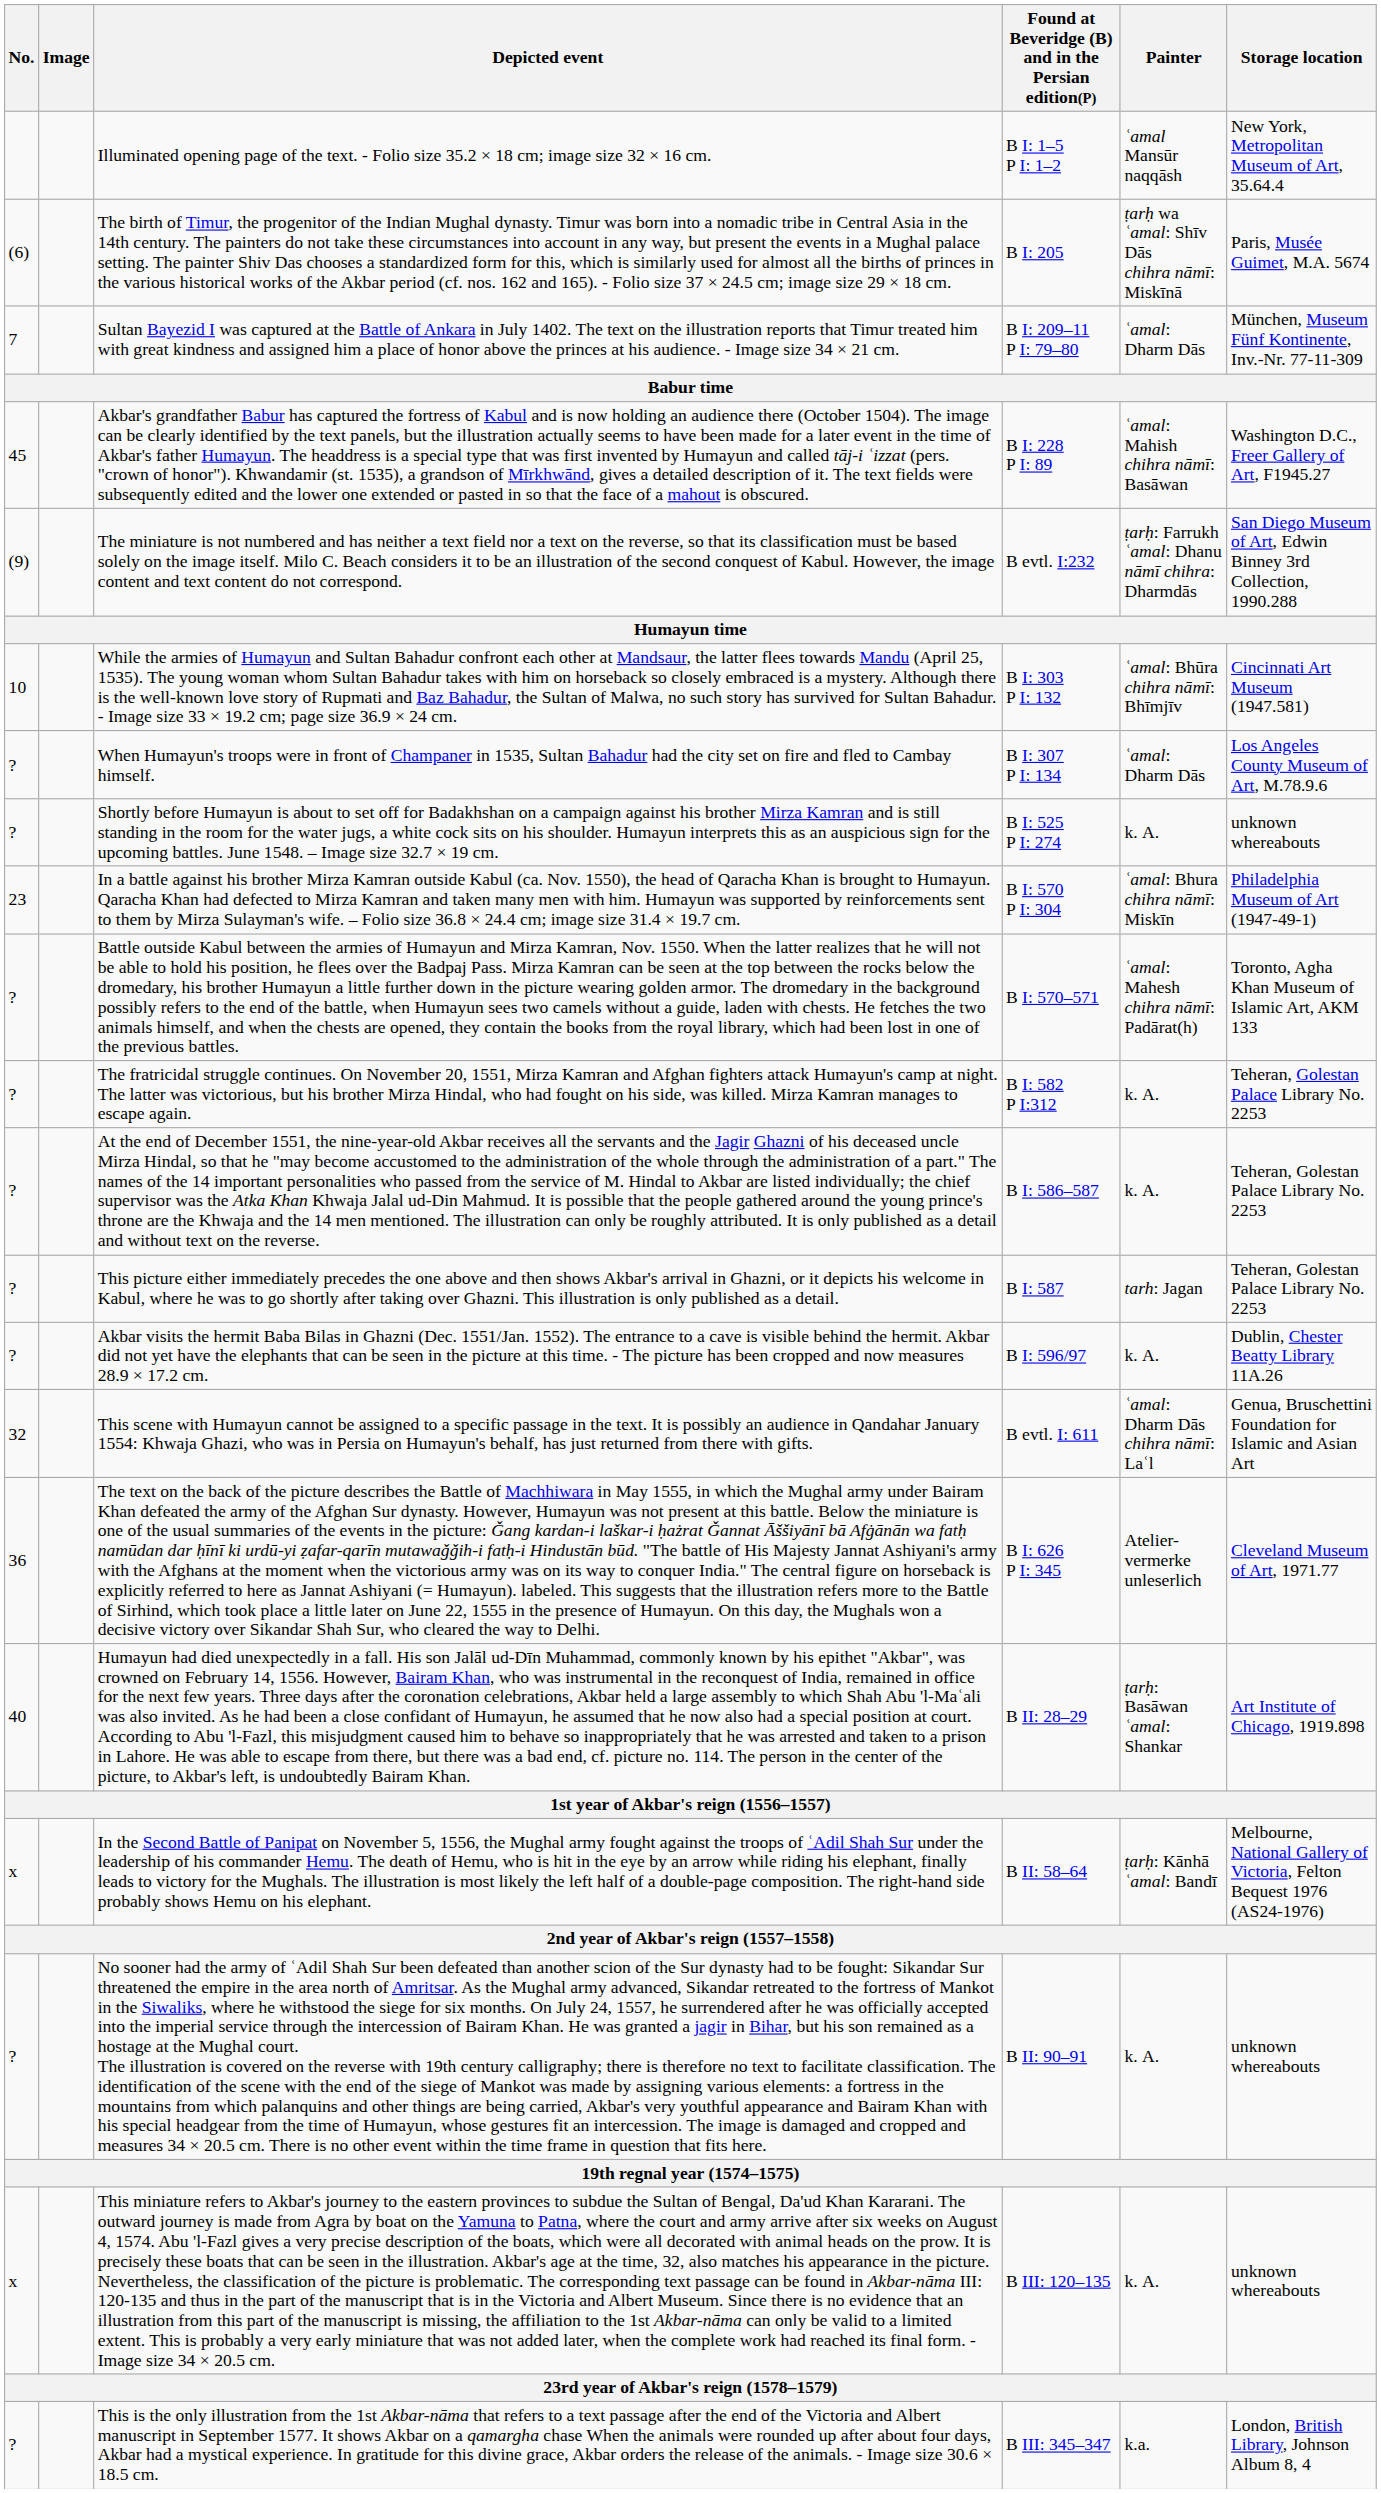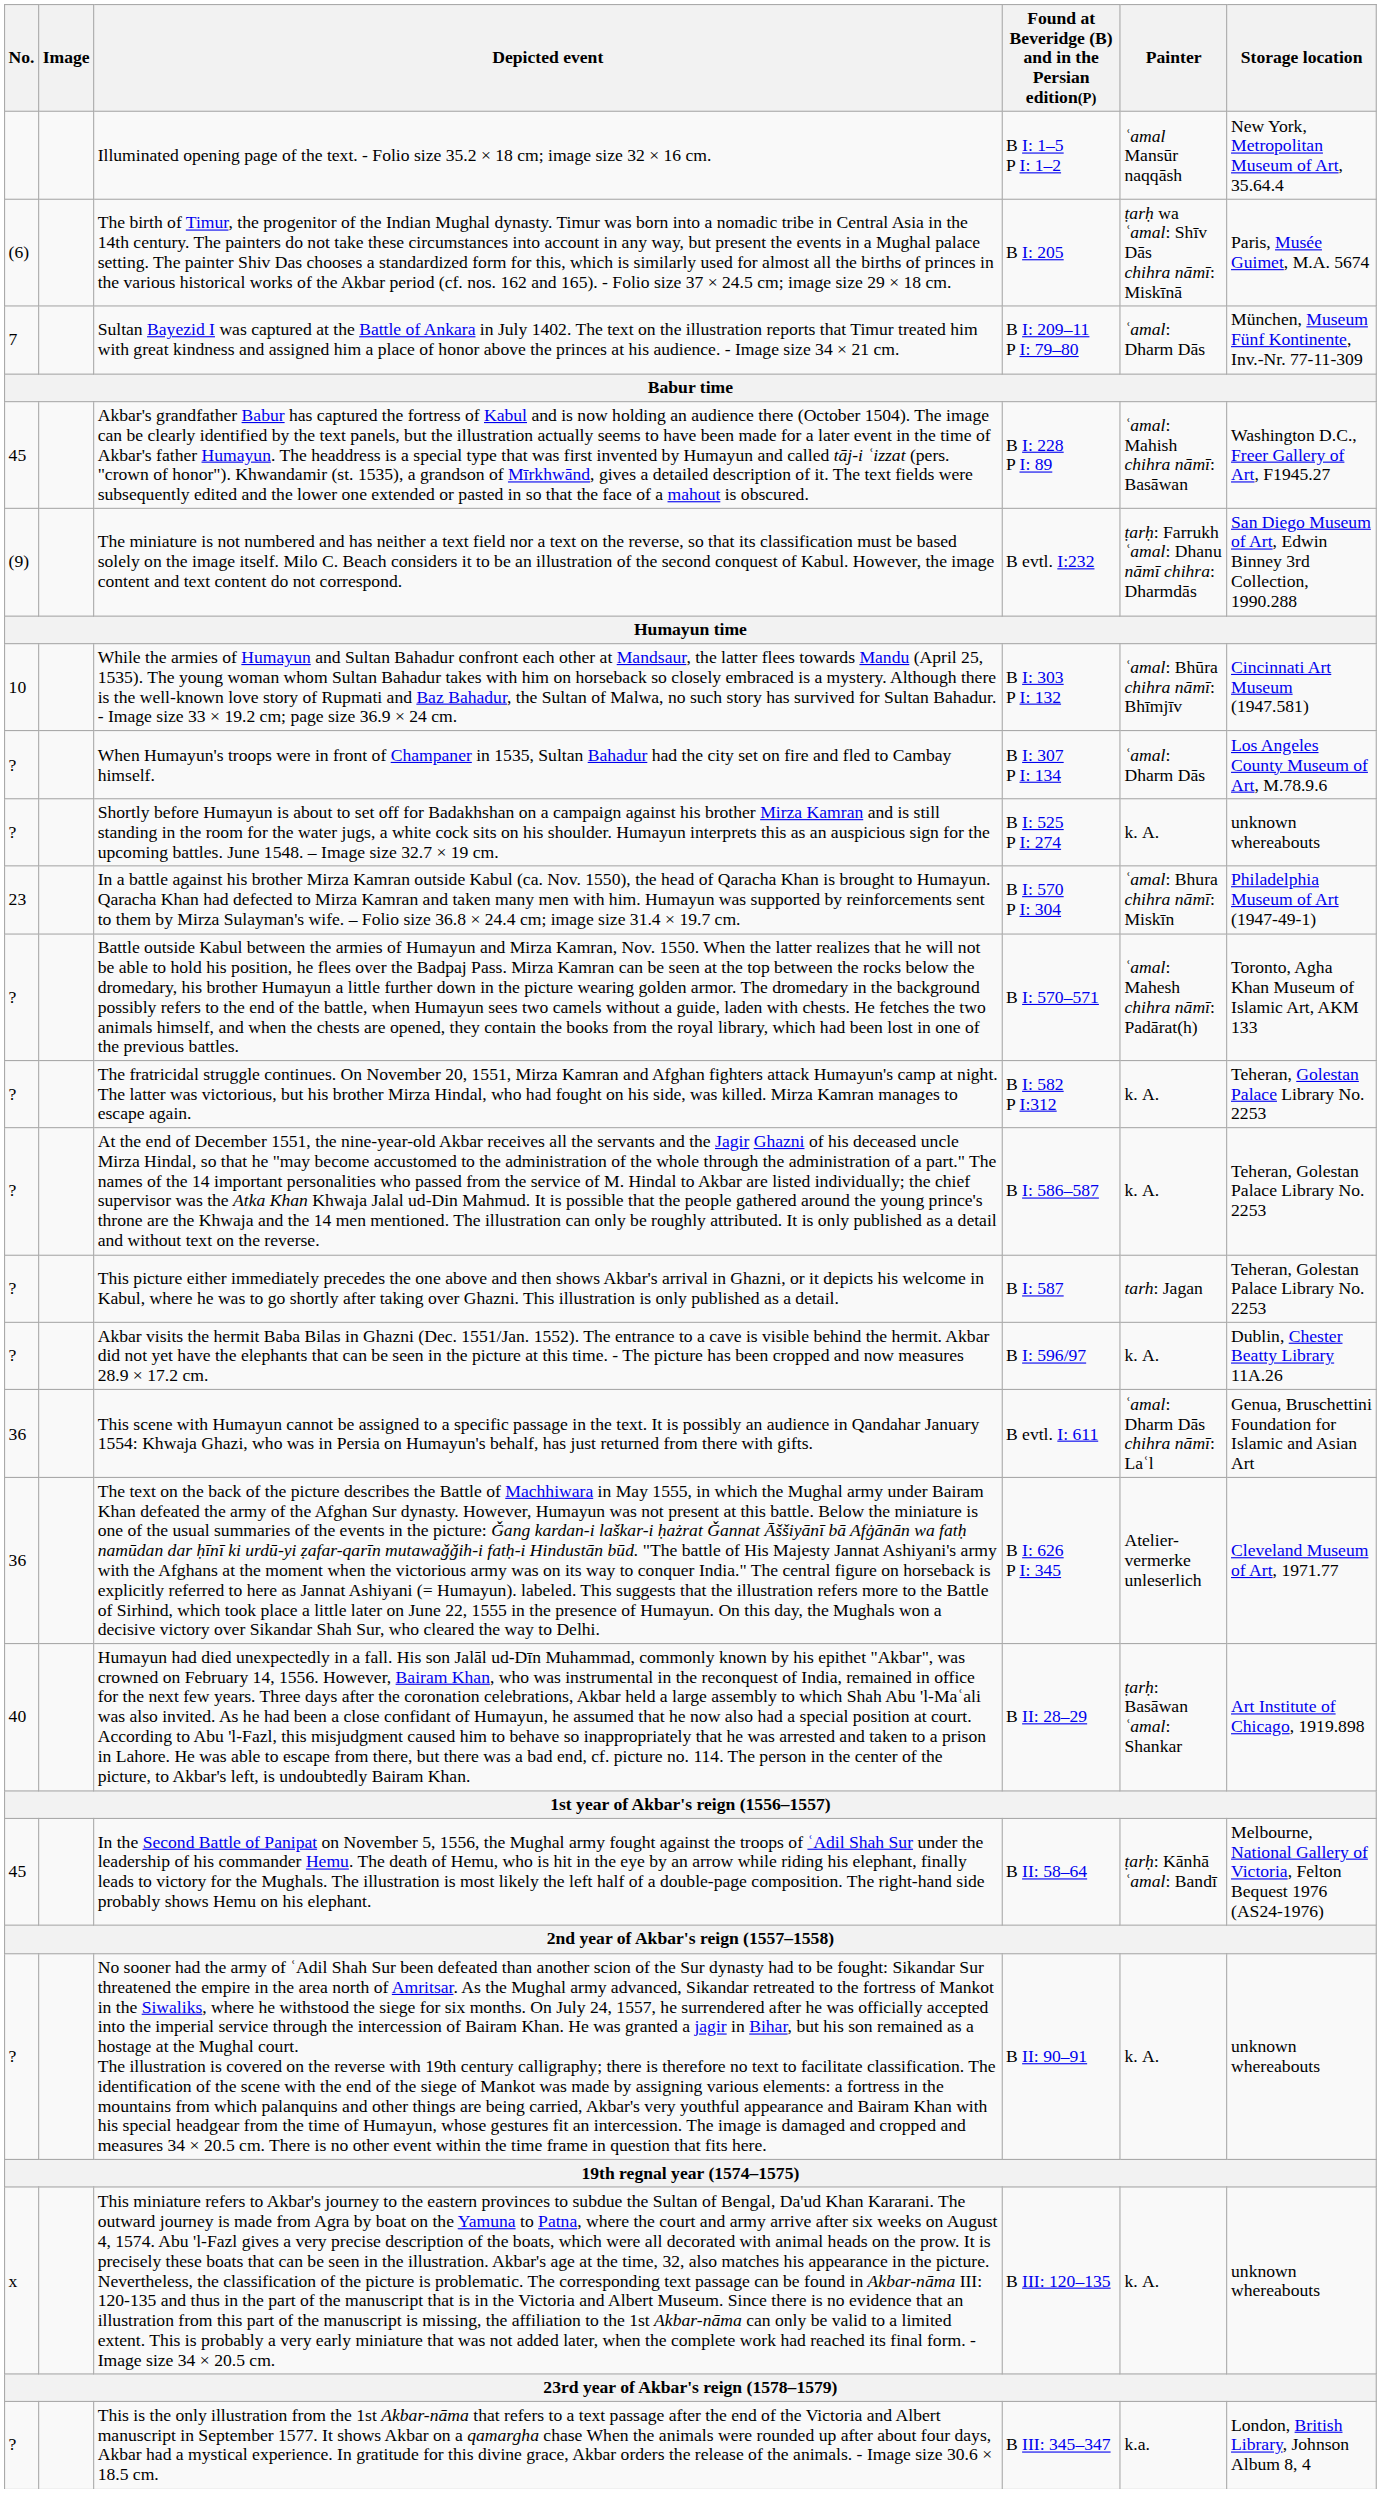(17, 1433) 32 -> (17, 1433) 36
(13, 1871) x -> (17, 1871) 45
